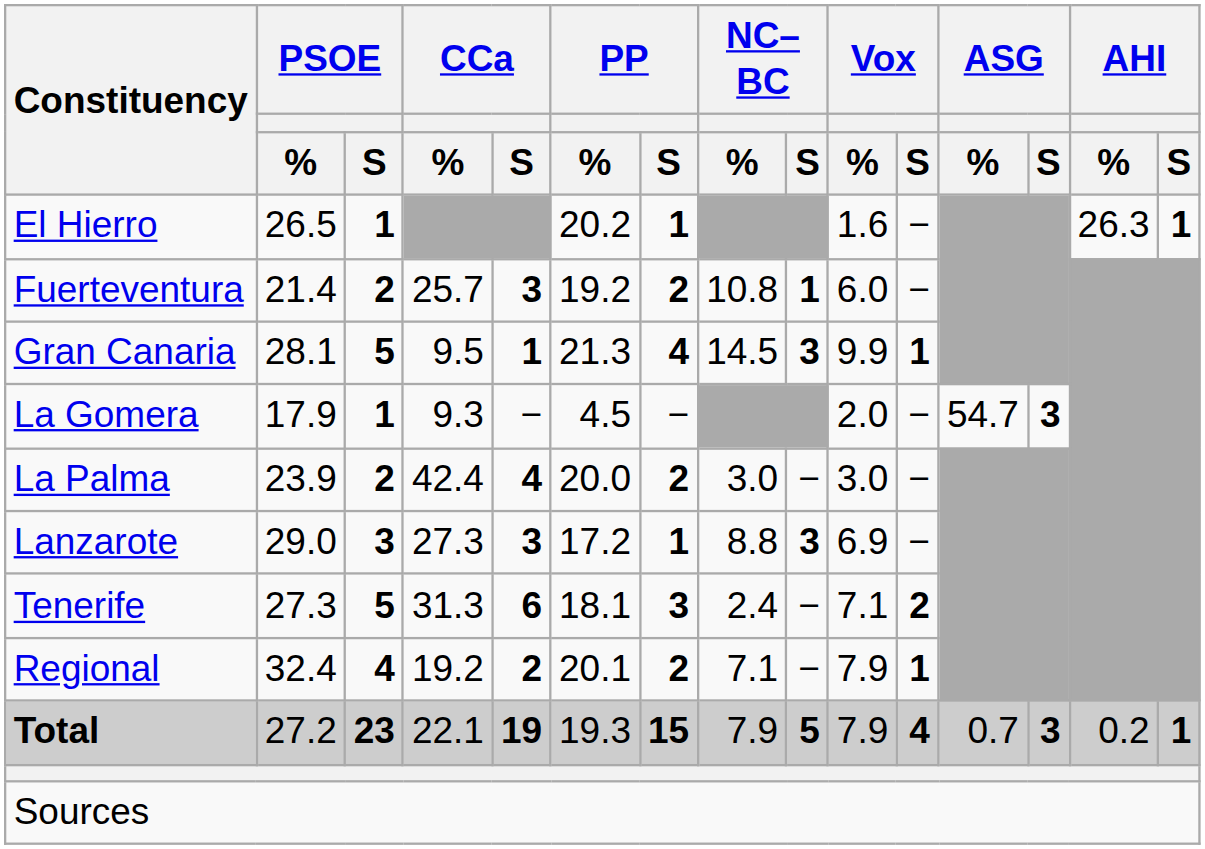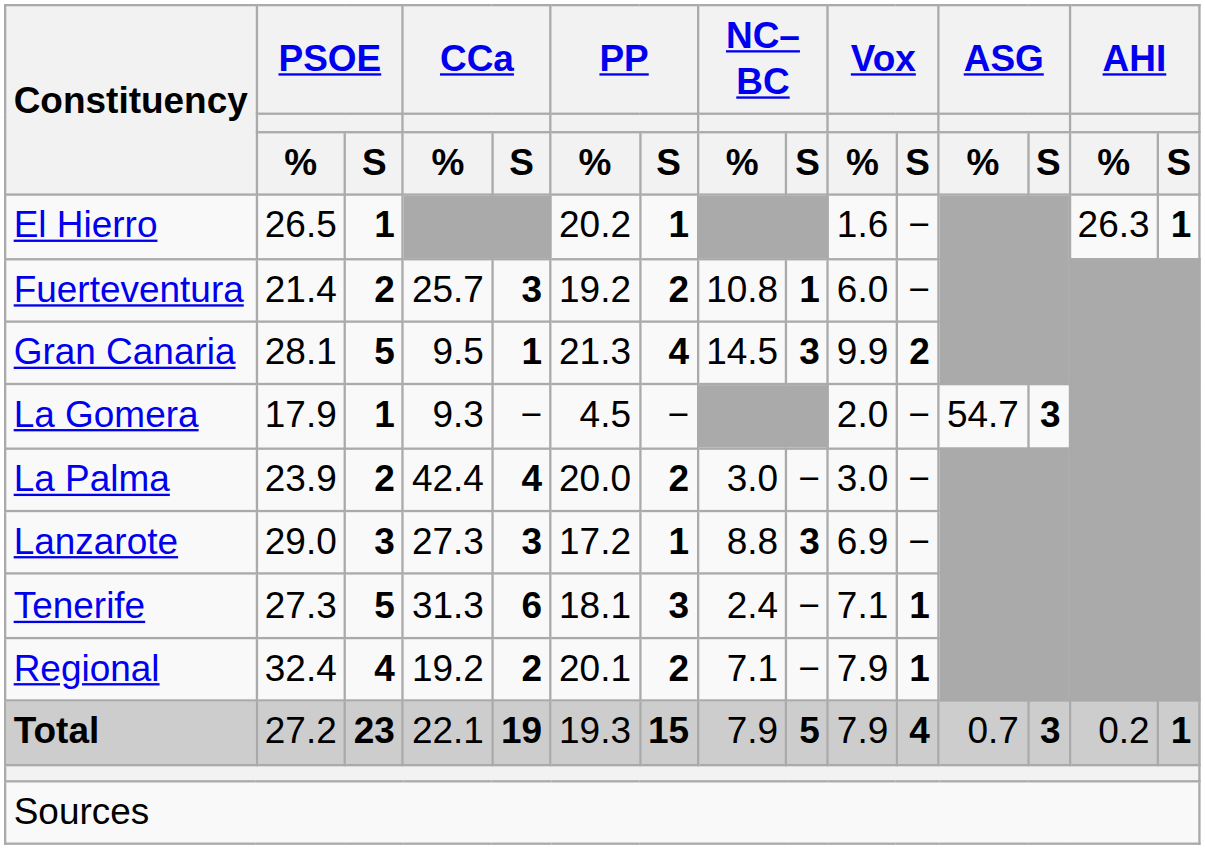(920, 352) 1 -> (920, 352) 2
(920, 605) 2 -> (920, 605) 1
